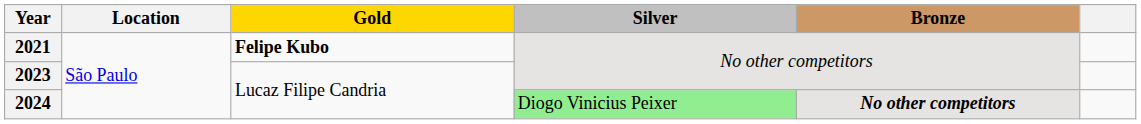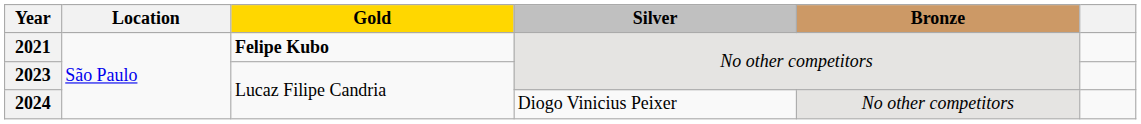(597, 103) lightgreen background -> (597, 103) no background
(938, 103) bold -> (938, 103) normal
